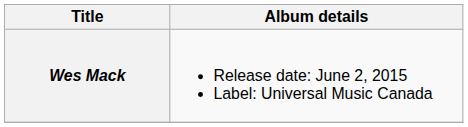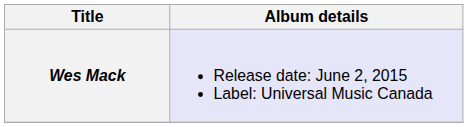(316, 85) no background -> (316, 85) lavender background
